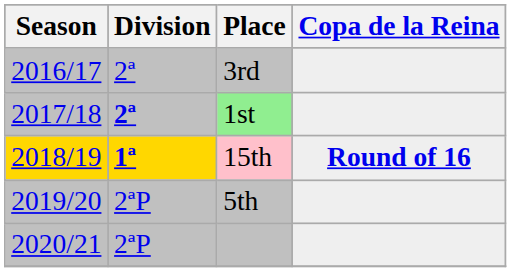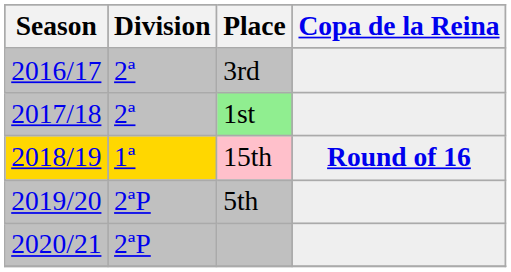(125, 113) bold -> (125, 113) normal
(125, 157) bold -> (125, 157) normal
